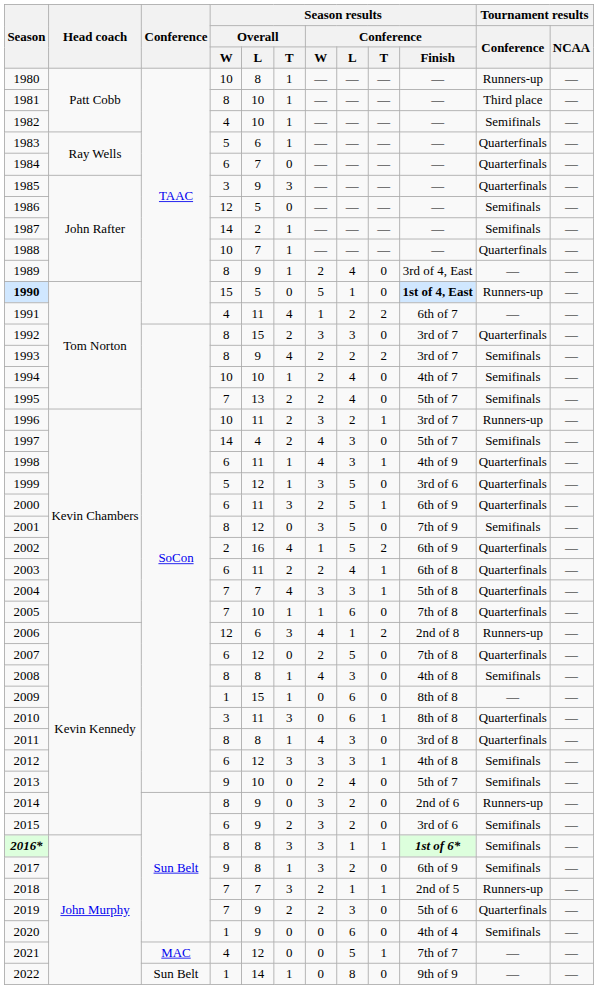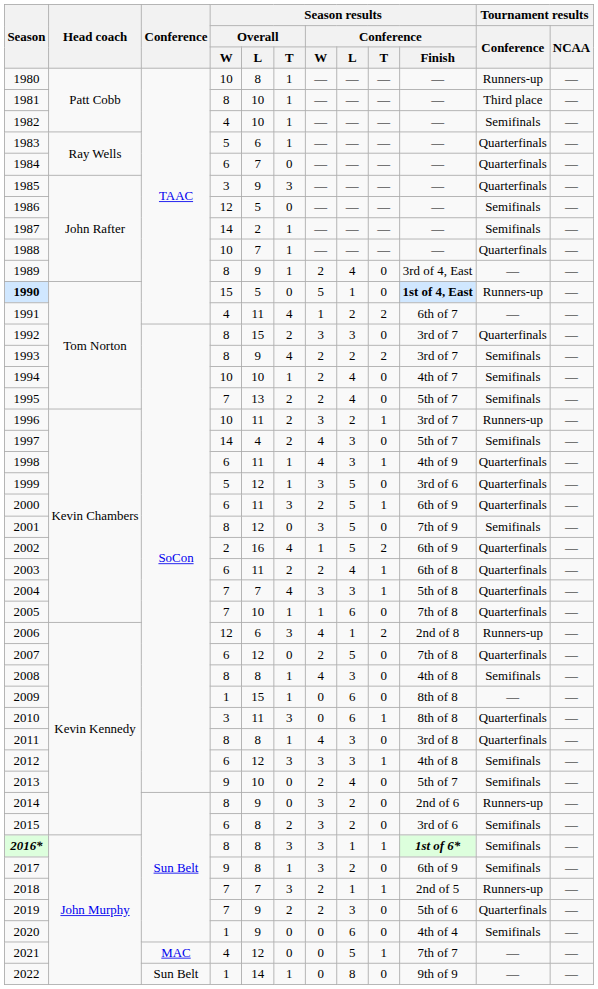(258, 824) 9 -> (258, 824) 8
